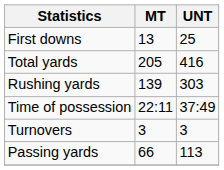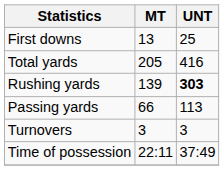(192, 84) normal -> (192, 84) bold
rows swapped: (53, 153) <-> (70, 107)
